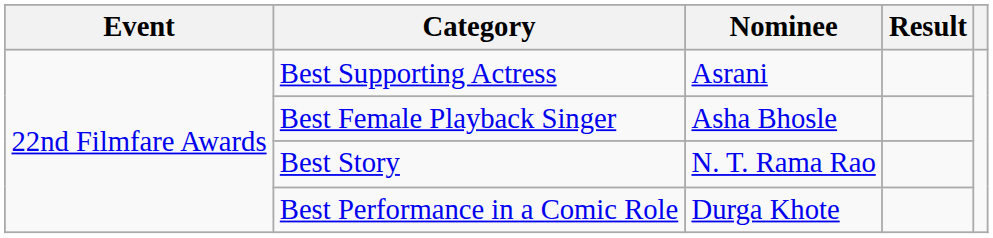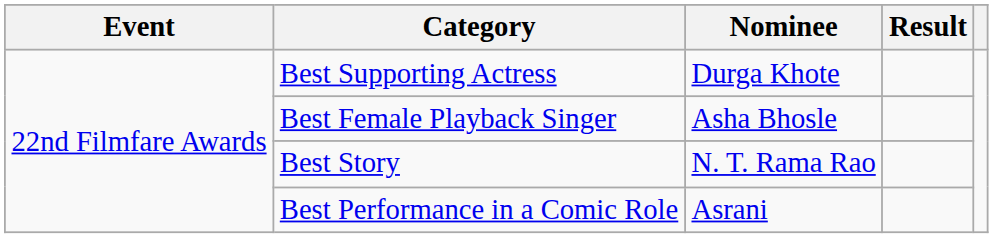(730, 72) Asrani -> (766, 72) Durga Khote
(766, 208) Durga Khote -> (730, 208) Asrani
